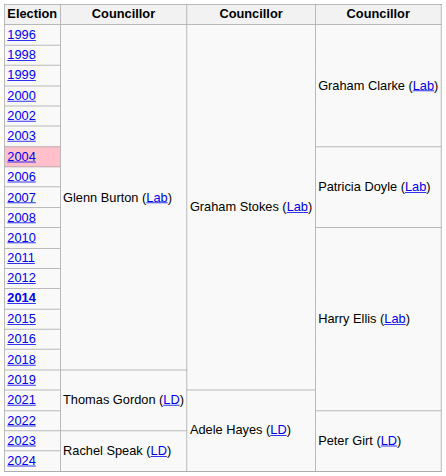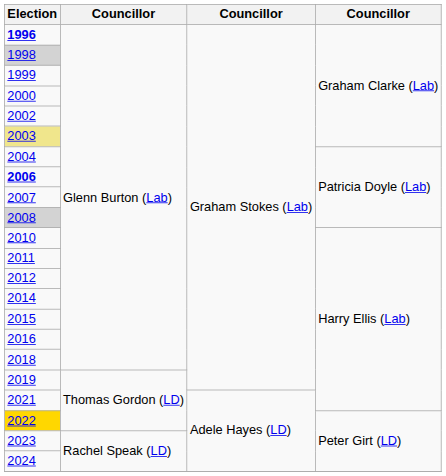(22, 34) normal -> (22, 34) bold
(22, 55) no background -> (22, 55) lightgrey background
(22, 136) no background -> (22, 136) khaki background
(22, 156) pink background -> (22, 156) no background
(22, 177) normal -> (22, 177) bold
(22, 217) no background -> (22, 217) lightgrey background
(22, 298) bold -> (22, 298) normal
(22, 420) no background -> (22, 420) gold background
